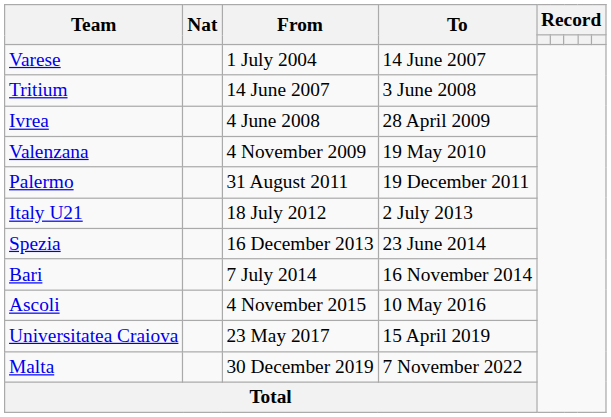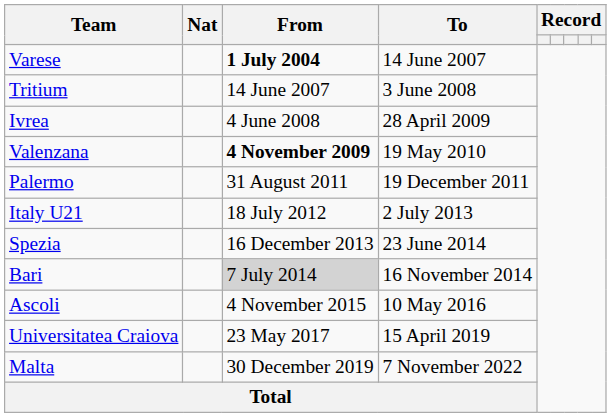(272, 59) normal -> (273, 59) bold
(296, 151) normal -> (298, 151) bold
(272, 274) no background -> (272, 274) lightgrey background
